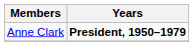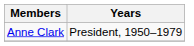(128, 31) bold -> (126, 31) normal
